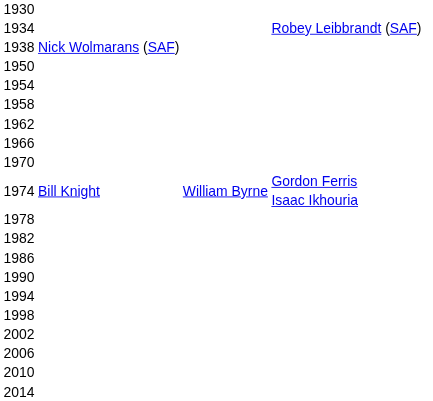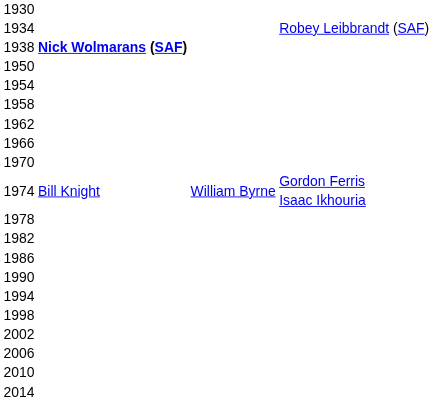(109, 47) normal -> (113, 47) bold
